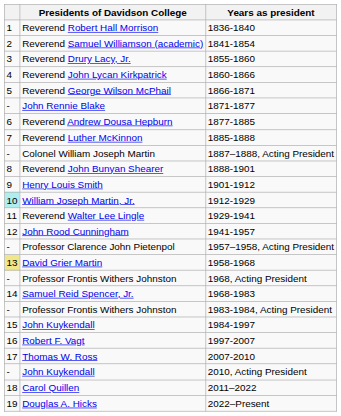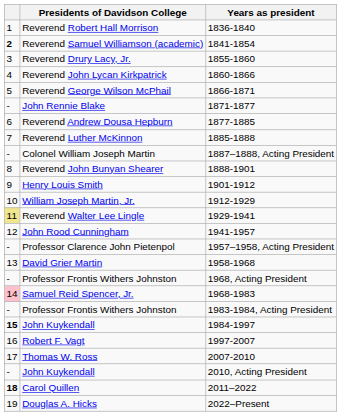(9, 44) normal -> (9, 44) bold
(12, 200) paleturquoise background -> (12, 200) no background
(12, 216) no background -> (12, 216) khaki background
(12, 263) khaki background -> (12, 263) no background
(12, 294) no background -> (12, 294) pink background
(12, 325) normal -> (12, 325) bold
(12, 388) normal -> (12, 388) bold
